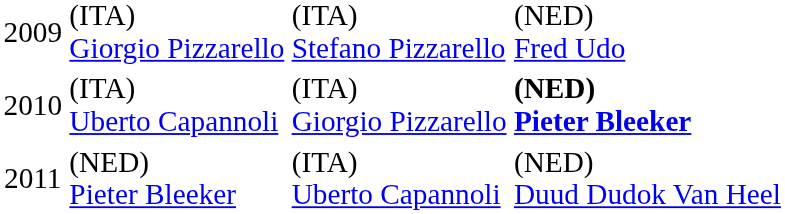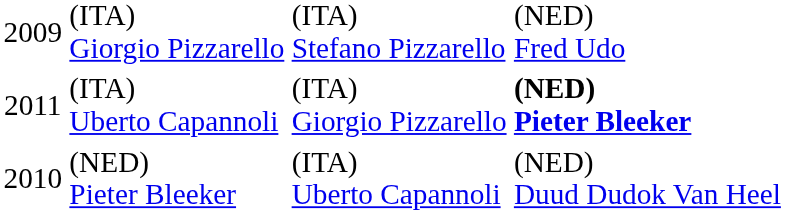(33, 105) 2010 -> (33, 105) 2011
(33, 178) 2011 -> (33, 178) 2010
